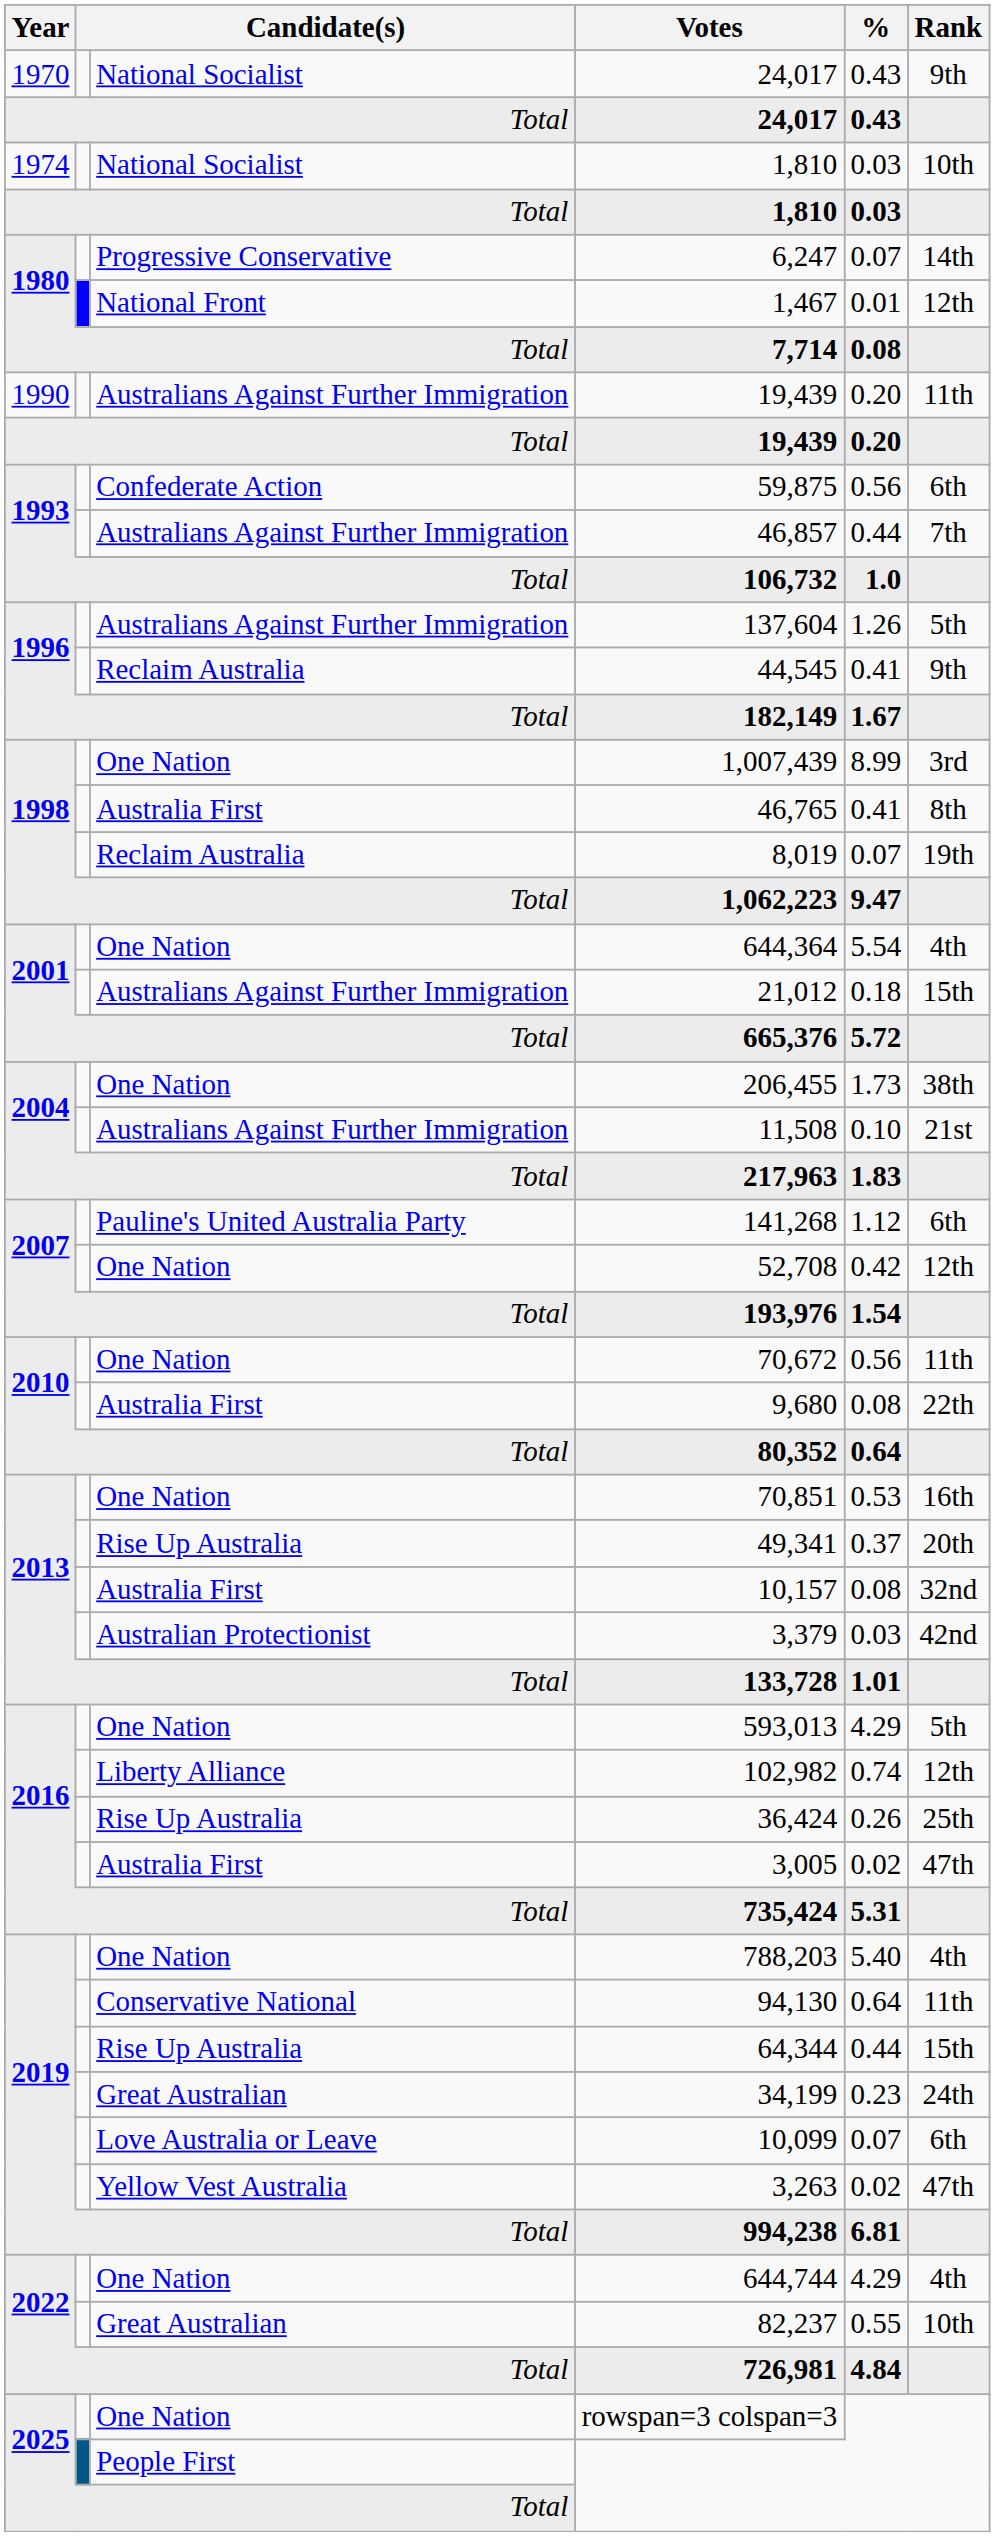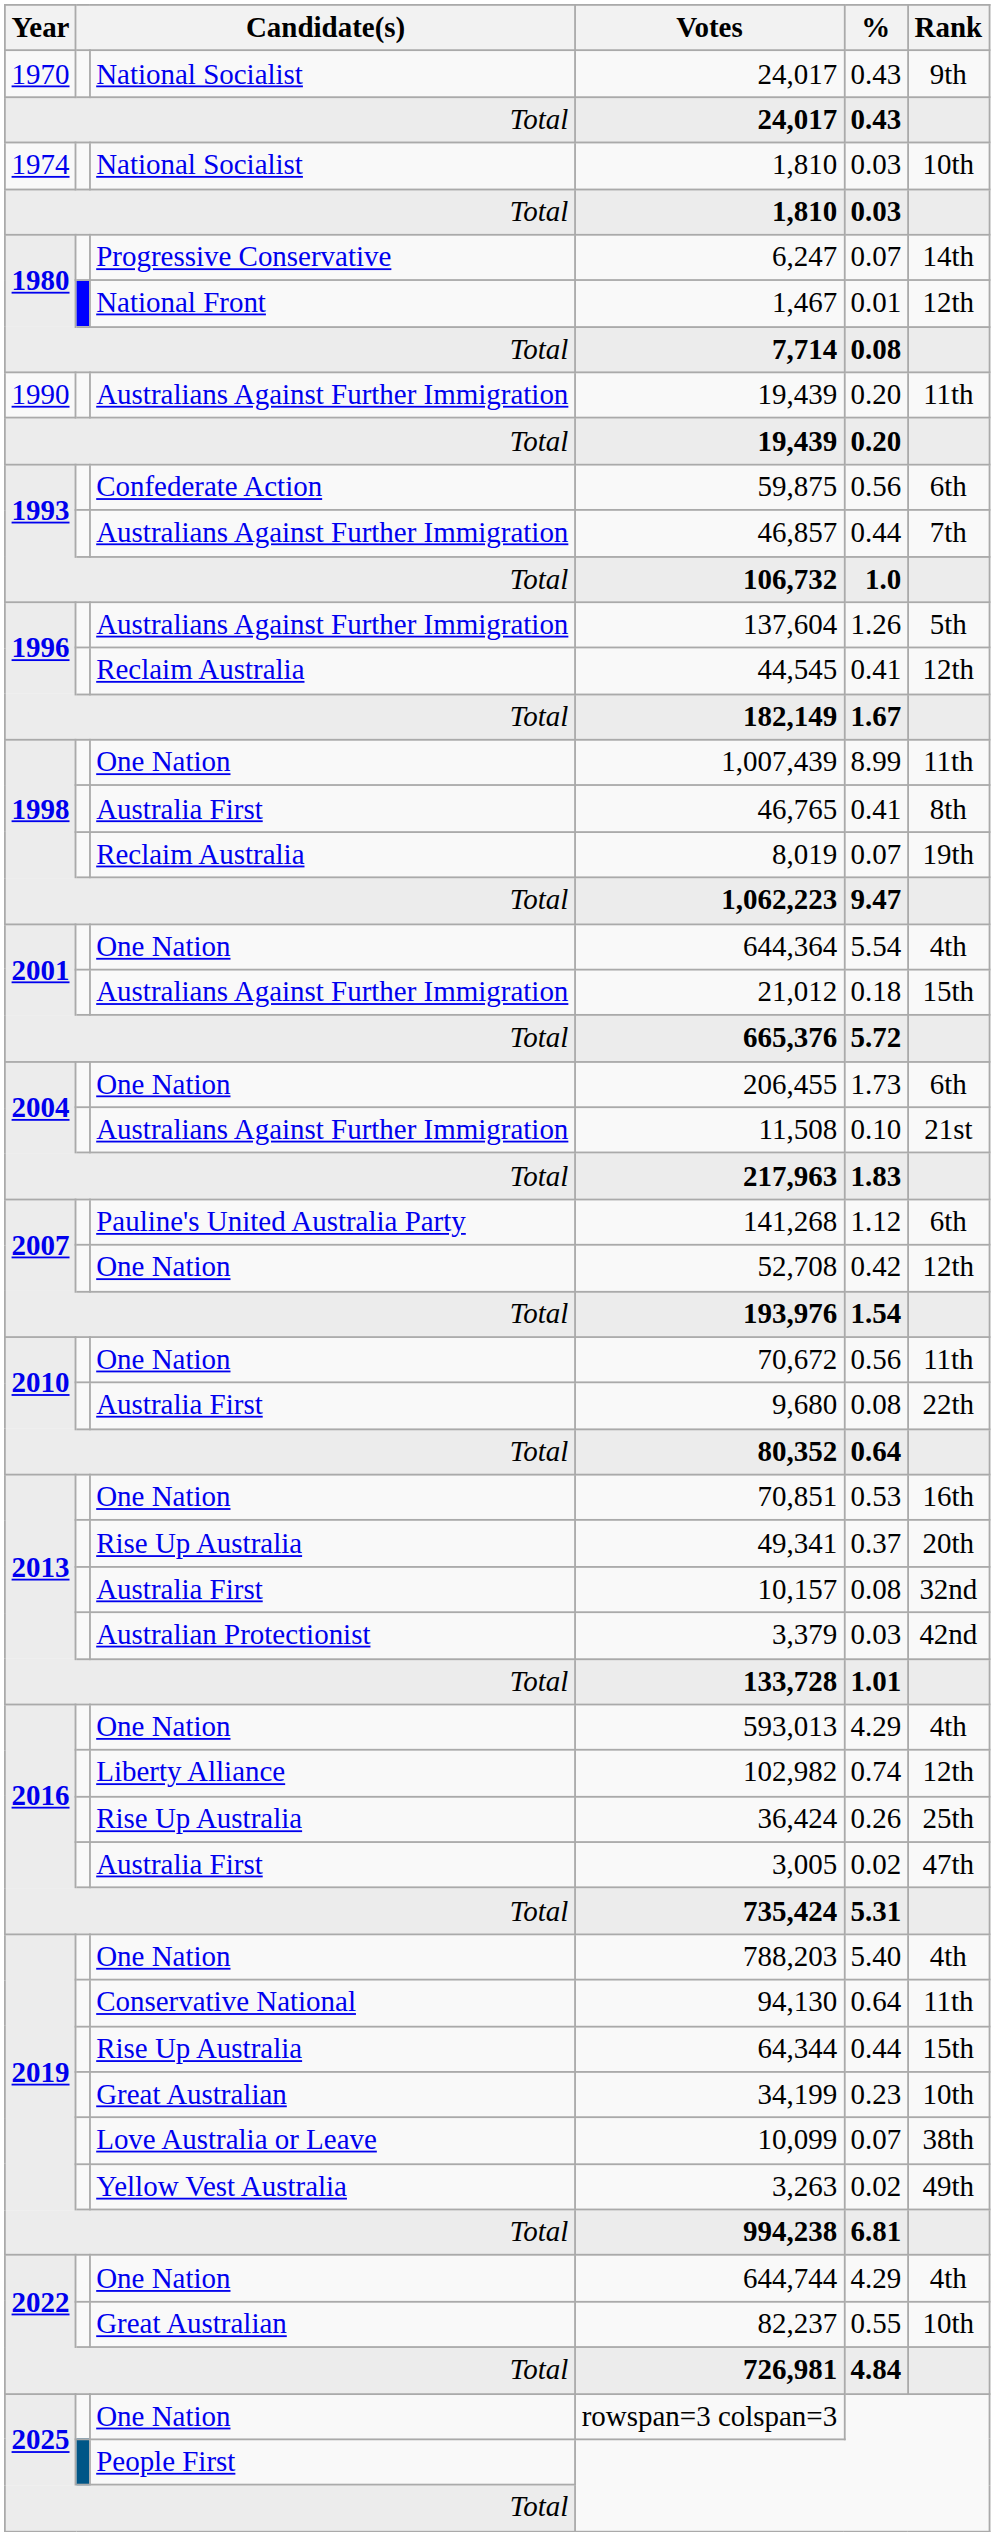(948, 670) 9th -> (948, 670) 12th
(948, 762) 3rd -> (948, 762) 11th
(948, 1083) 38th -> (948, 1083) 6th
(948, 1726) 5th -> (948, 1726) 4th
(948, 2094) 24th -> (948, 2094) 10th
(948, 2140) 6th -> (948, 2140) 38th
(948, 2186) 47th -> (948, 2186) 49th
